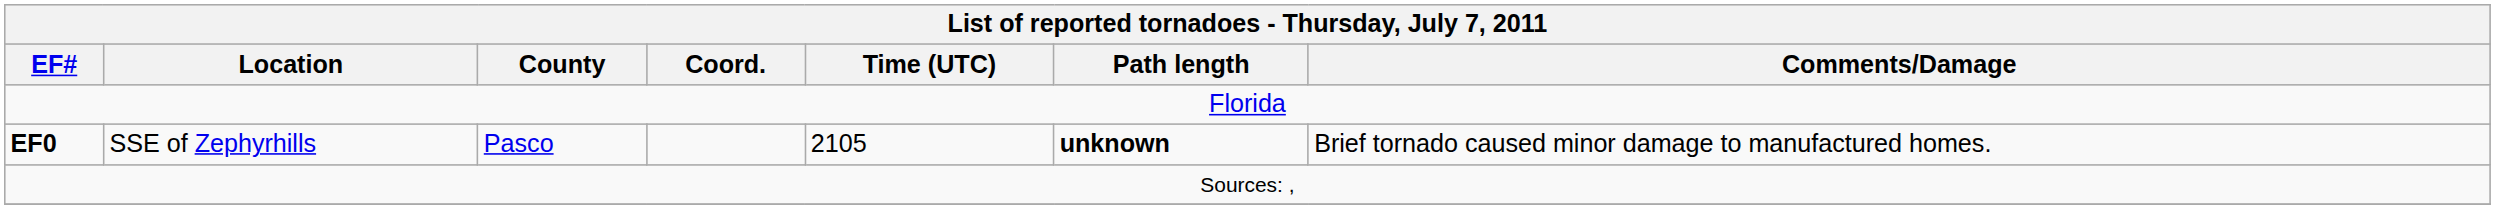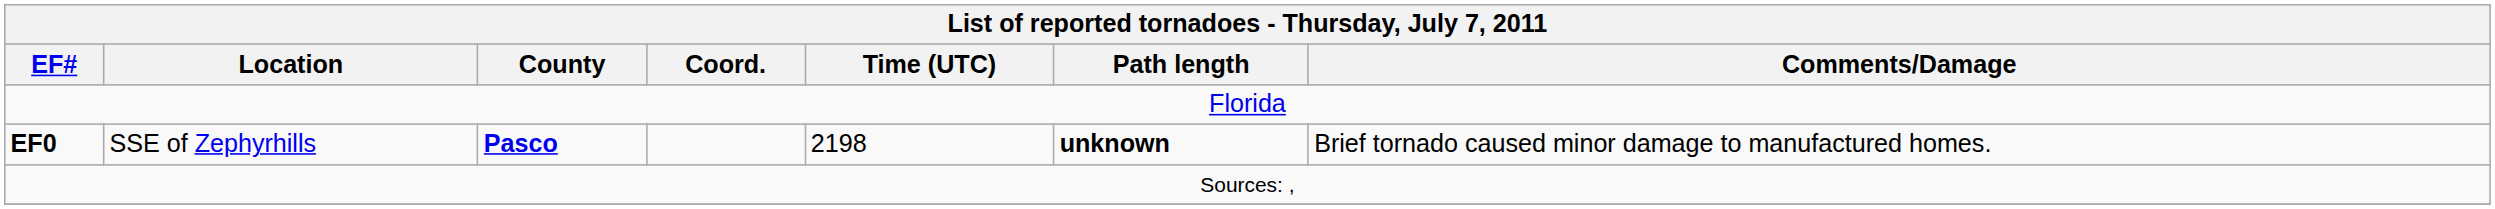(519, 143) normal -> (521, 143) bold
(839, 143) 2105 -> (839, 143) 2198
